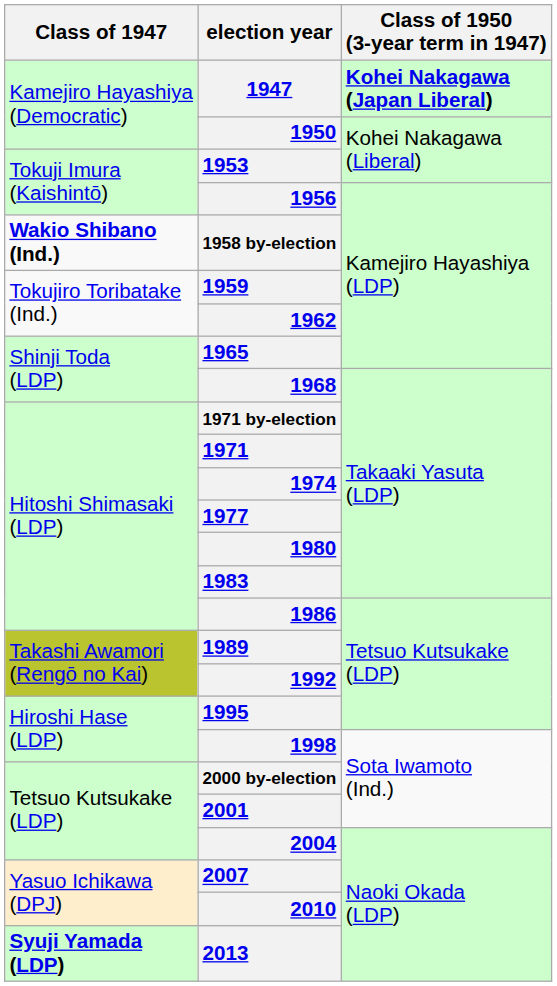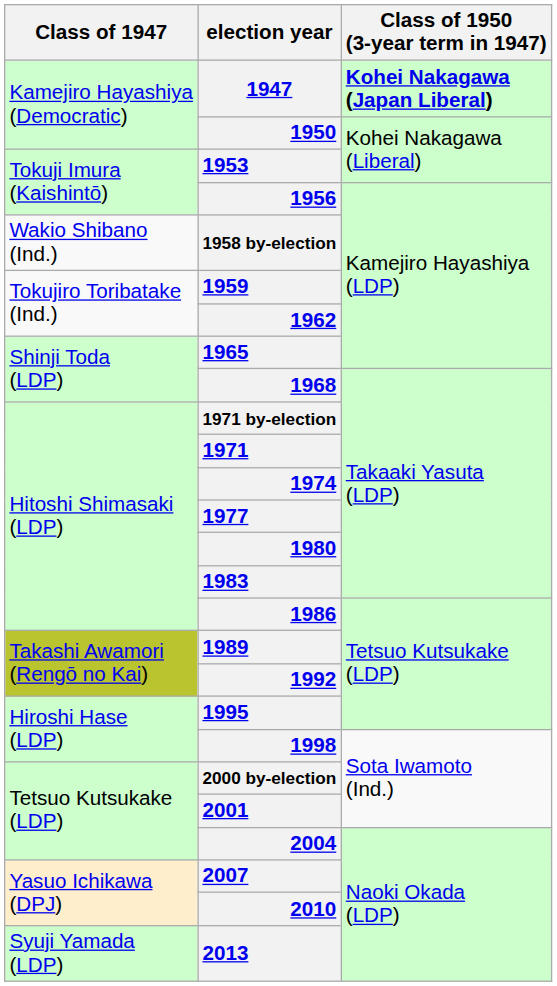(83, 242) bold -> (78, 242) normal
(76, 953) bold -> (72, 953) normal
